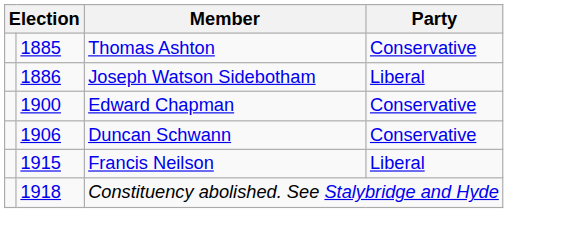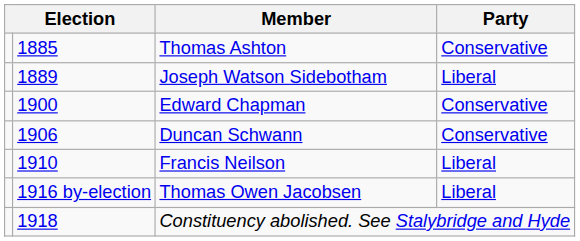(41, 76) 1886 -> (37, 76) 1889
(41, 163) 1915 -> (37, 163) 1910
+ row: (260, 192)
